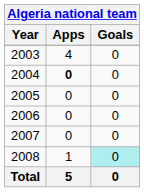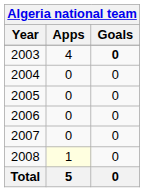(115, 55) normal -> (115, 55) bold
(69, 75) bold -> (69, 75) normal
(69, 156) no background -> (69, 156) lightyellow background
(115, 156) paleturquoise background -> (115, 156) no background
